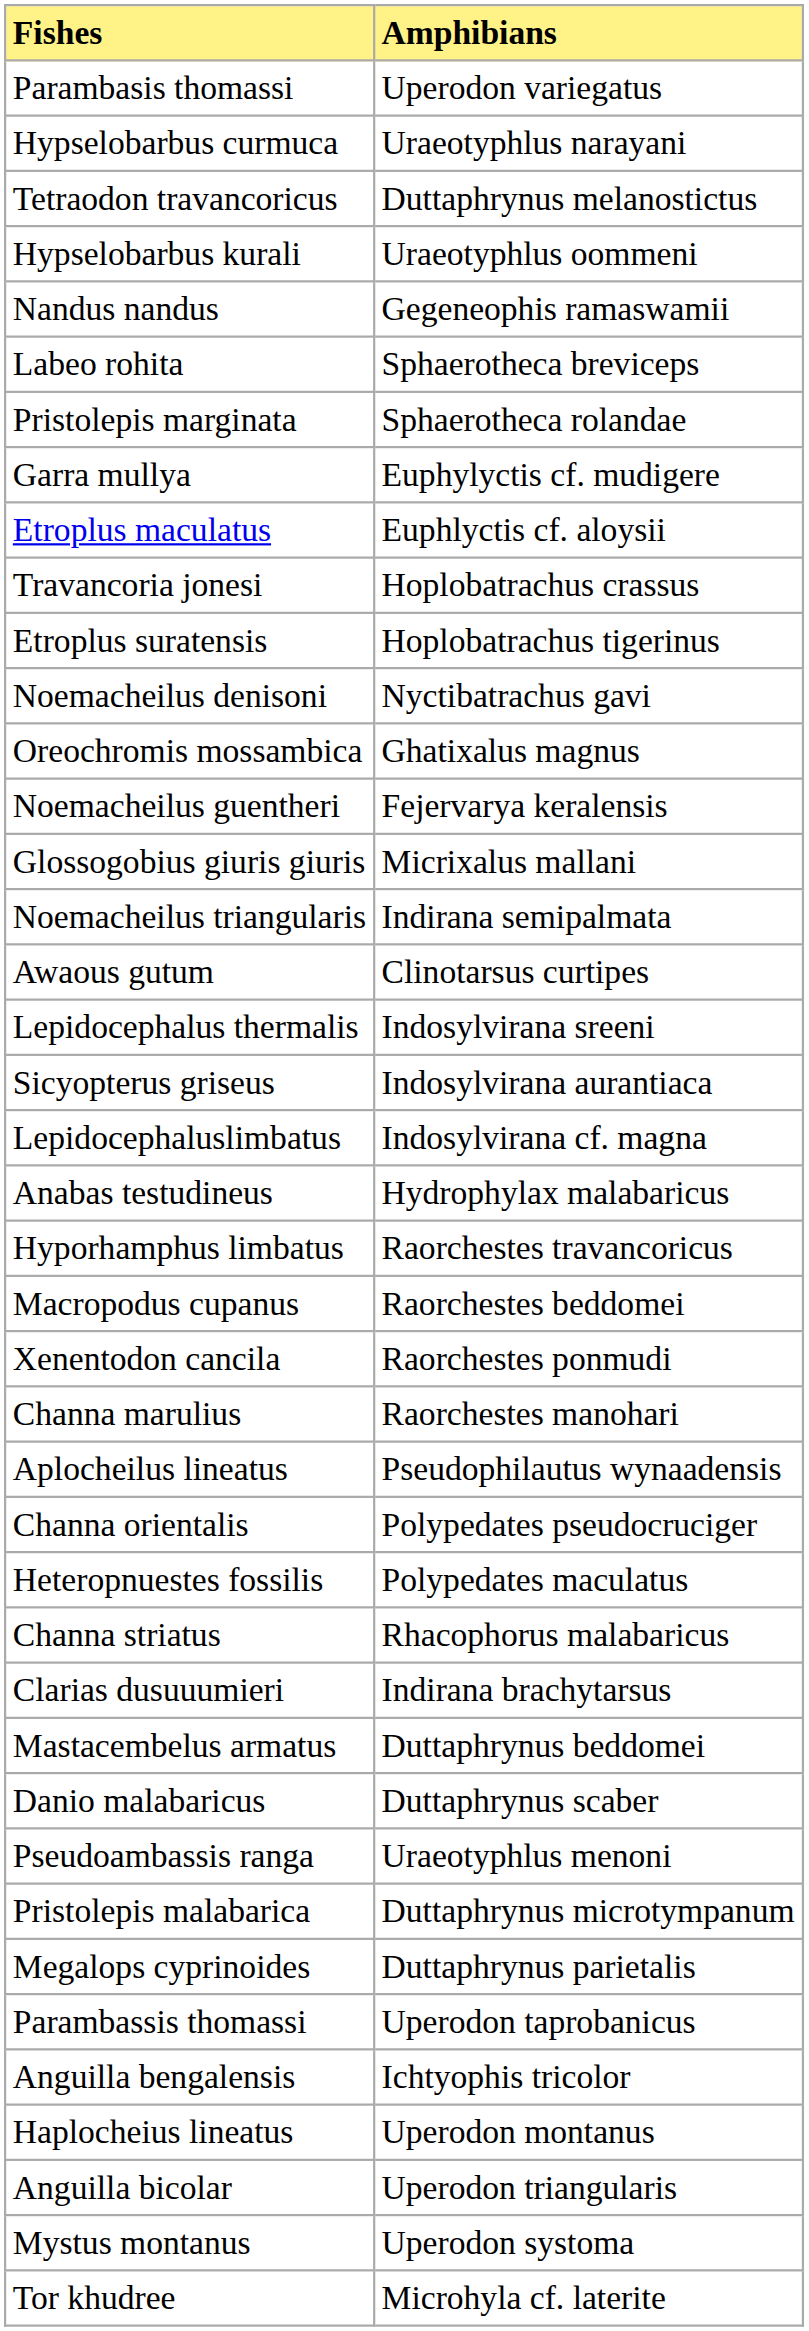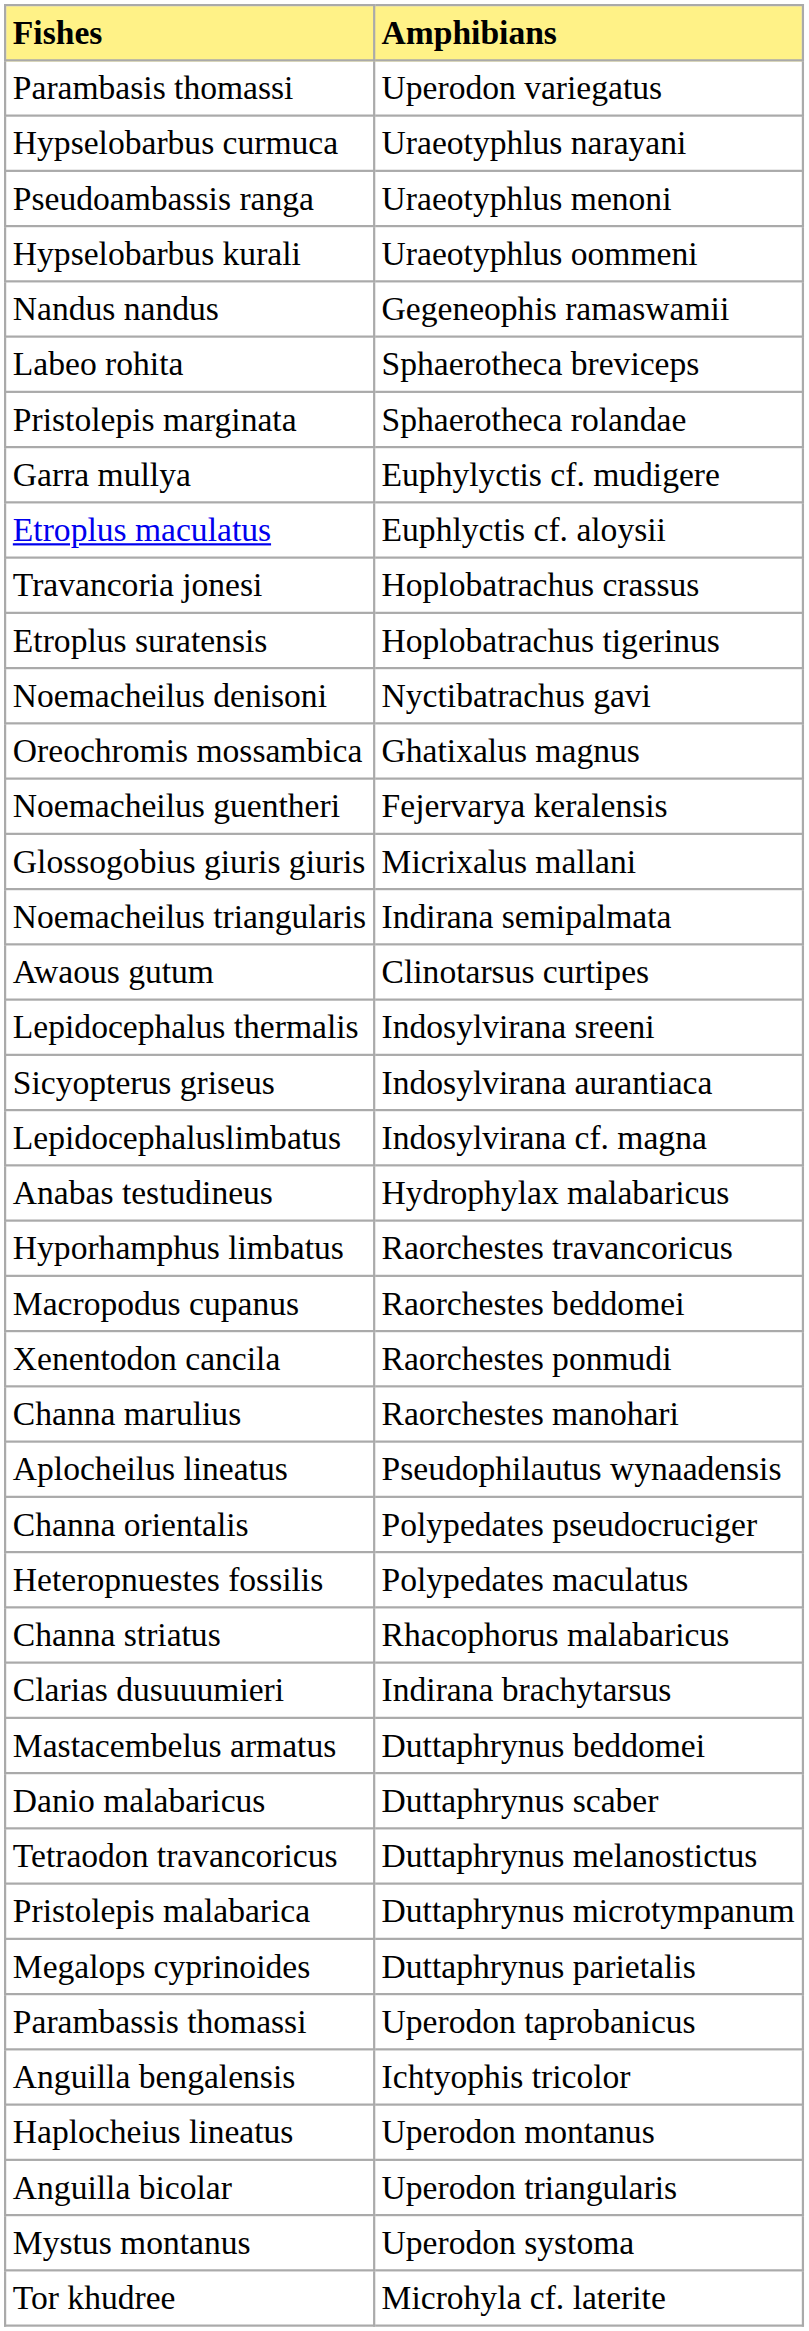rows swapped: (163, 1855) <-> (175, 198)
